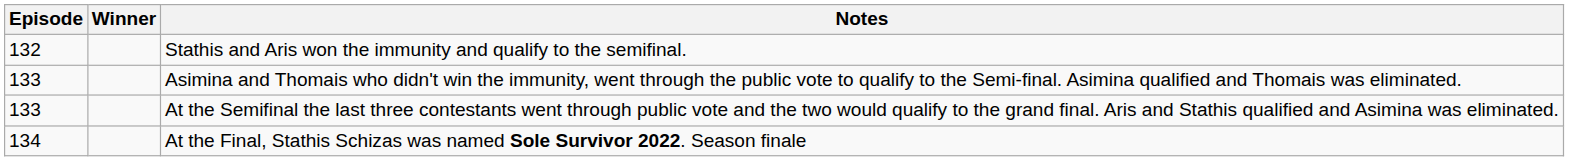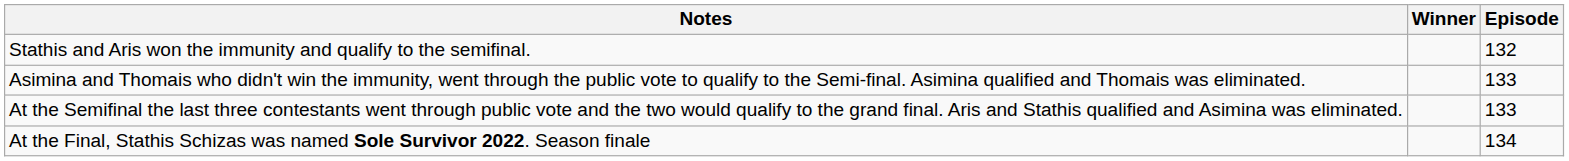columns swapped: (46, 19) <-> (862, 19)
